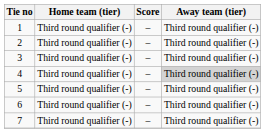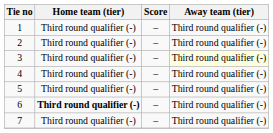(211, 58) no background -> (219, 58) lightyellow background
(211, 74) lightgrey background -> (219, 74) no background
(84, 105) normal -> (88, 105) bold
